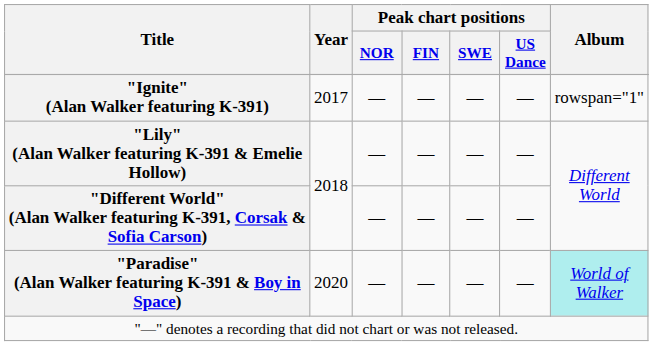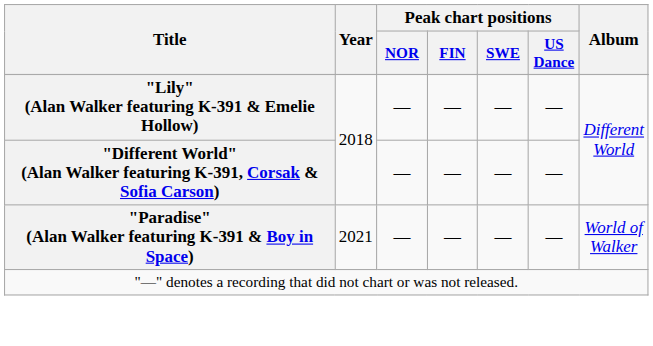- row: (157, 97)
(331, 283) 2020 -> (356, 237) 2021
(599, 283) paleturquoise background -> (614, 237) no background
